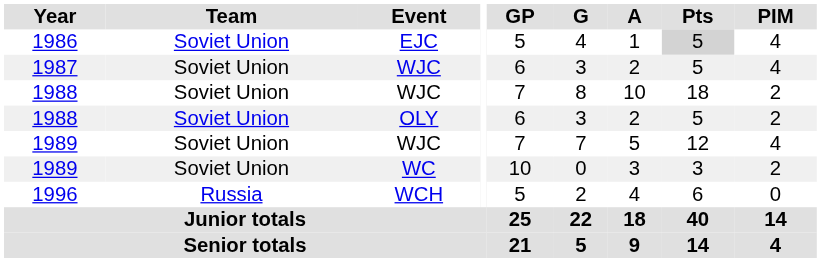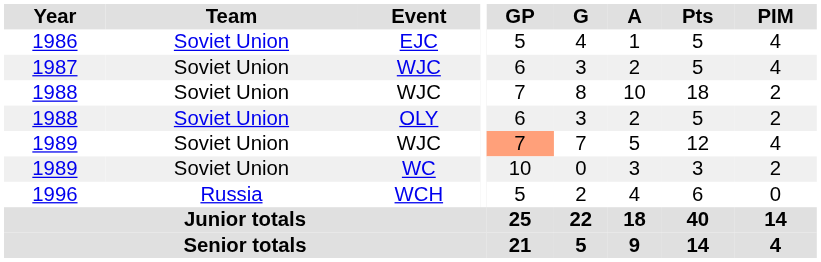(698, 41) lightgrey background -> (698, 41) no background
(520, 143) no background -> (520, 143) lightsalmon background
